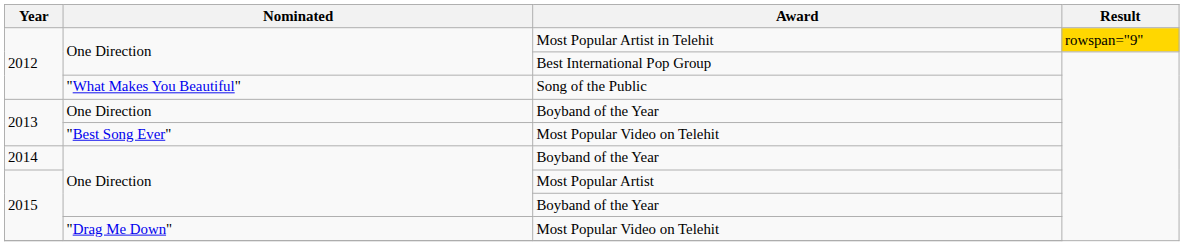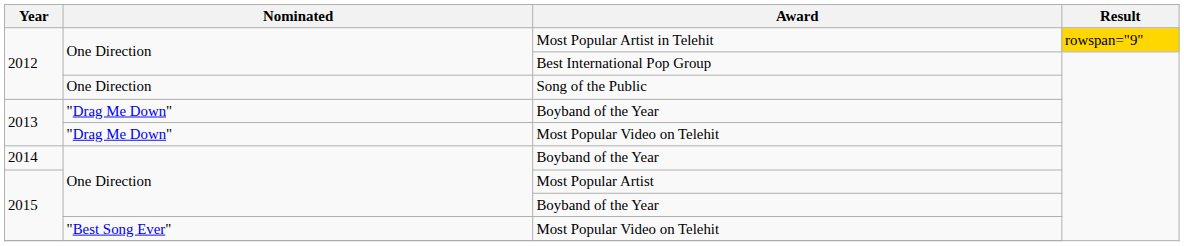(154, 87) "What Makes You Beautiful" -> (109, 87) One Direction
(109, 110) One Direction -> (119, 110) "Drag Me Down"
(119, 134) "Best Song Ever" -> (119, 134) "Drag Me Down"
(119, 228) "Drag Me Down" -> (119, 228) "Best Song Ever"
